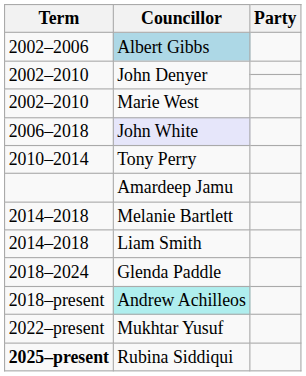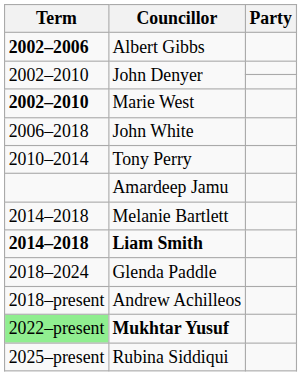(49, 46) normal -> (49, 46) bold
(163, 46) lightblue background -> (159, 46) no background
(49, 103) normal -> (49, 103) bold
(158, 131) lavender background -> (153, 131) no background
(49, 243) normal -> (49, 243) bold
(159, 243) normal -> (158, 243) bold
(182, 300) paleturquoise background -> (177, 300) no background
(56, 328) no background -> (56, 328) lightgreen background
(170, 328) normal -> (171, 328) bold
(59, 356) bold -> (56, 356) normal
